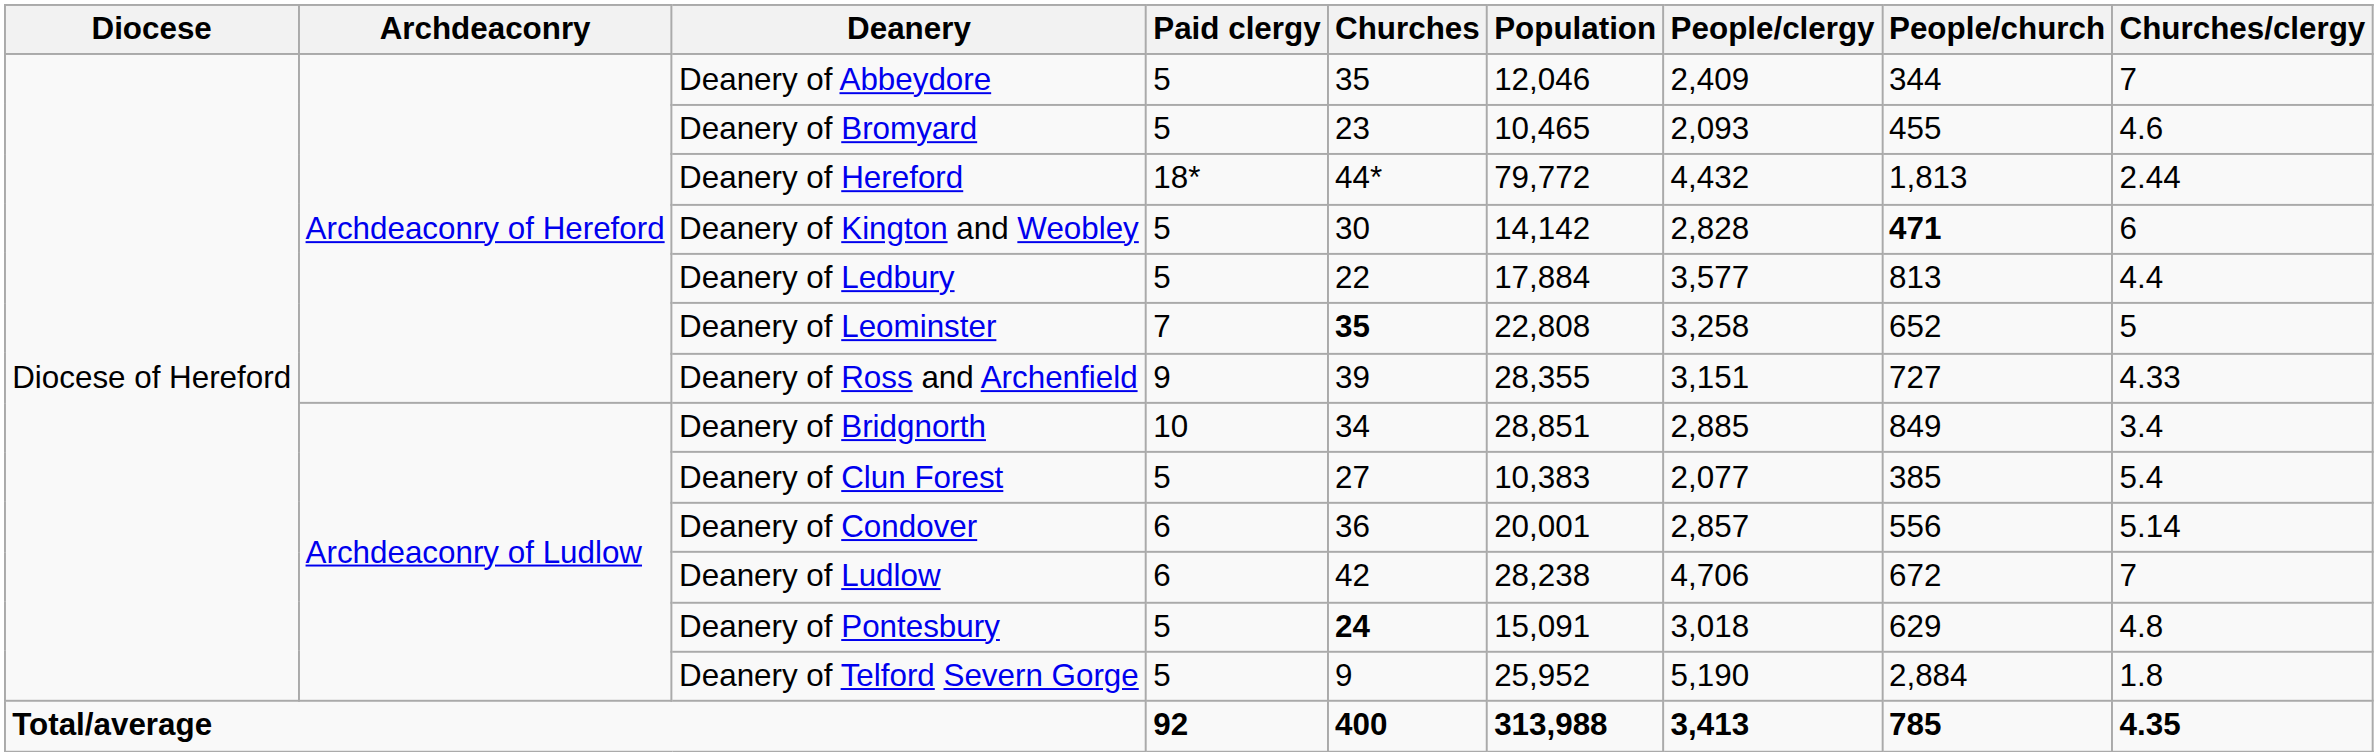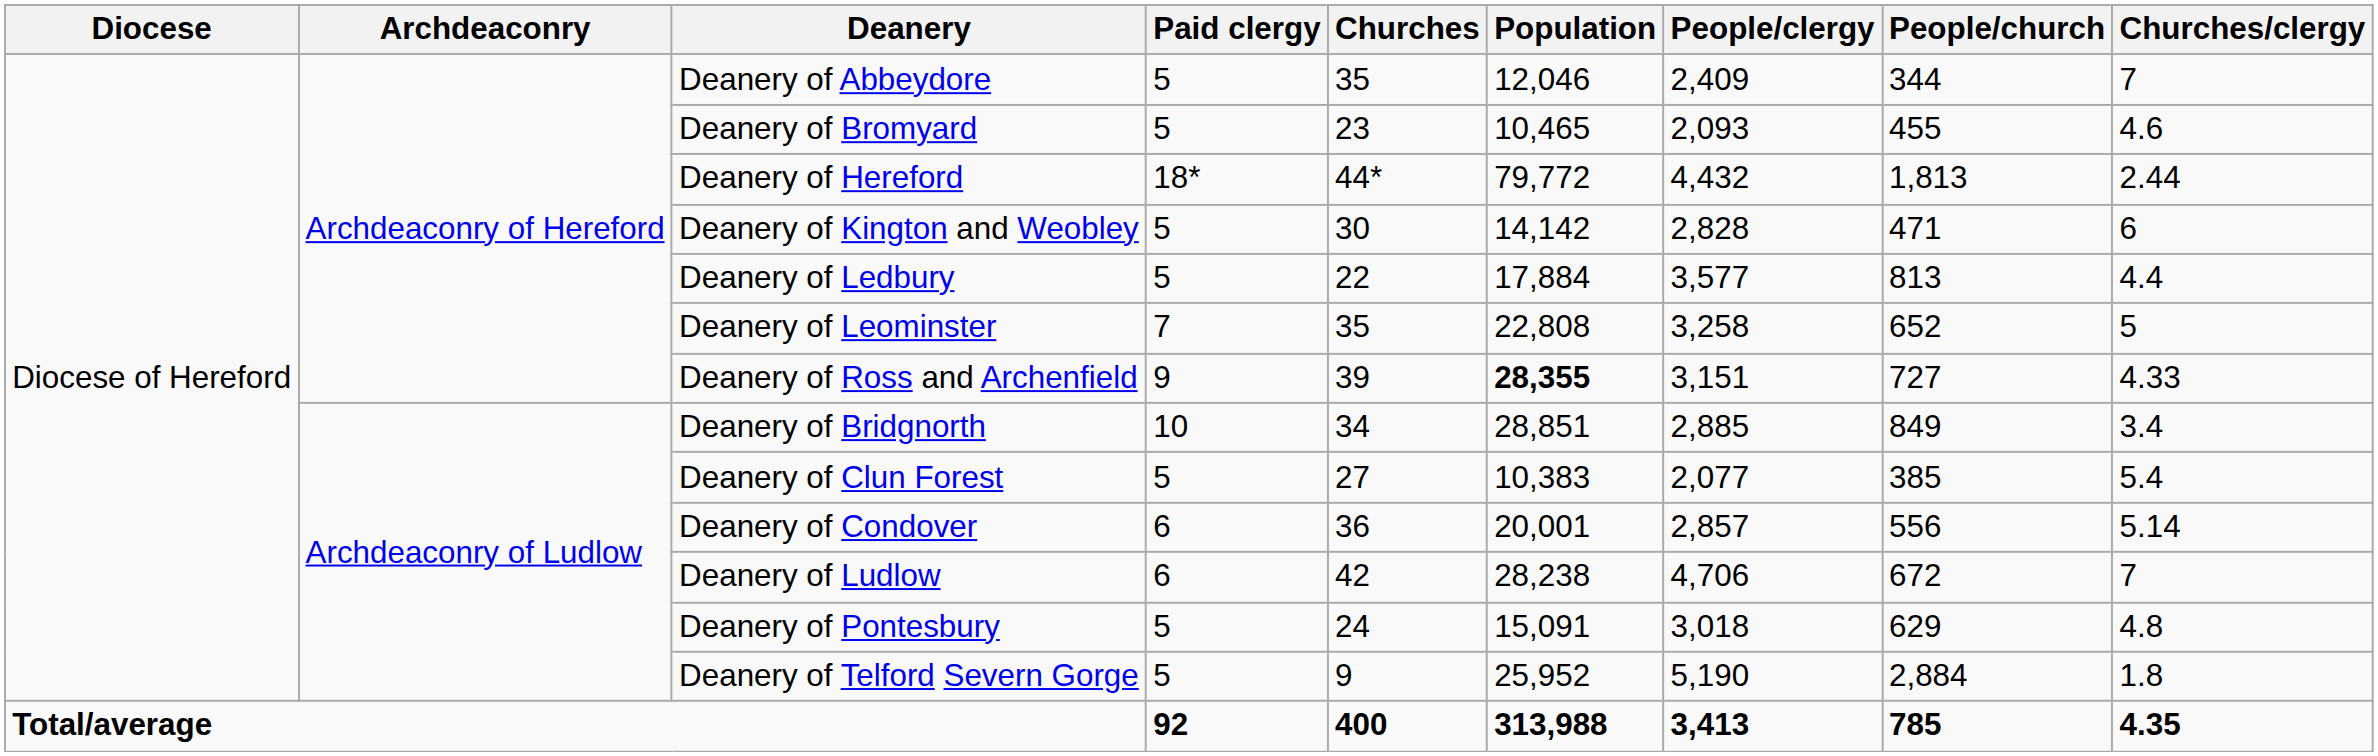(1915, 228) bold -> (1915, 228) normal
(1352, 327) bold -> (1352, 327) normal
(1542, 377) normal -> (1542, 377) bold
(1352, 626) bold -> (1352, 626) normal
